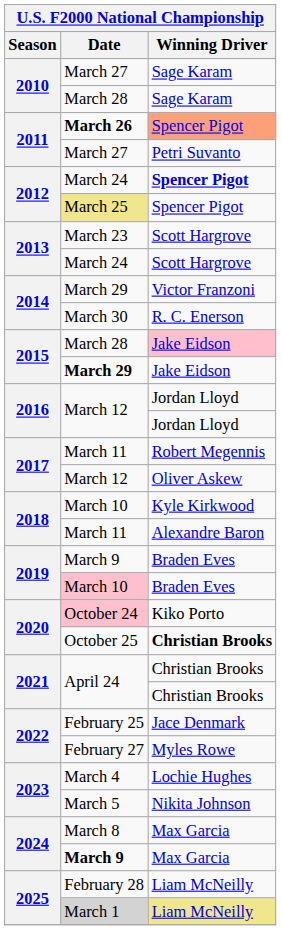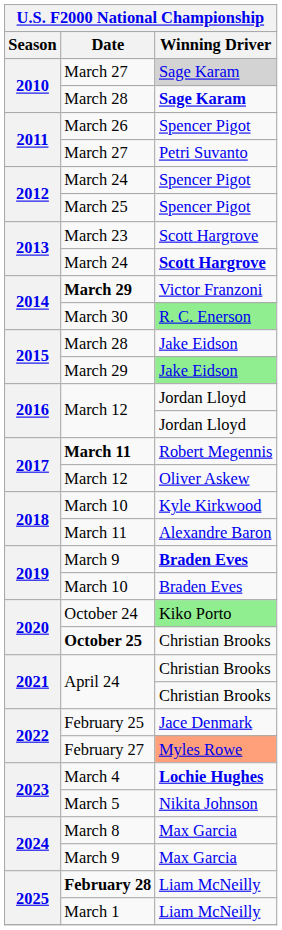(192, 72) no background -> (199, 72) lightgrey background
(192, 99) normal -> (202, 99) bold
(98, 126) bold -> (96, 126) normal
(197, 126) lightsalmon background -> (205, 126) no background
(200, 180) bold -> (205, 180) normal
(96, 207) khaki background -> (96, 207) no background
(201, 261) normal -> (212, 261) bold
(96, 288) normal -> (98, 288) bold
(198, 315) no background -> (205, 315) lightgreen background
(191, 343) pink background -> (198, 343) no background
(98, 370) bold -> (96, 370) normal
(191, 370) no background -> (198, 370) lightgreen background
(96, 451) normal -> (98, 451) bold
(193, 559) normal -> (203, 559) bold
(96, 586) pink background -> (96, 586) no background
(101, 613) pink background -> (101, 613) no background
(188, 613) no background -> (195, 613) lightgreen background
(101, 640) normal -> (103, 640) bold
(212, 640) bold -> (215, 640) normal
(193, 749) no background -> (201, 749) lightsalmon background
(202, 776) normal -> (211, 776) bold
(94, 857) bold -> (92, 857) normal
(104, 884) normal -> (108, 884) bold
(92, 911) lightgrey background -> (92, 911) no background
(202, 911) khaki background -> (210, 911) no background
